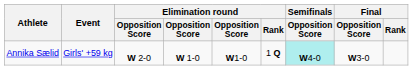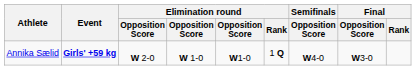(88, 53) normal -> (90, 53) bold
(310, 58) paleturquoise background -> (313, 58) no background
